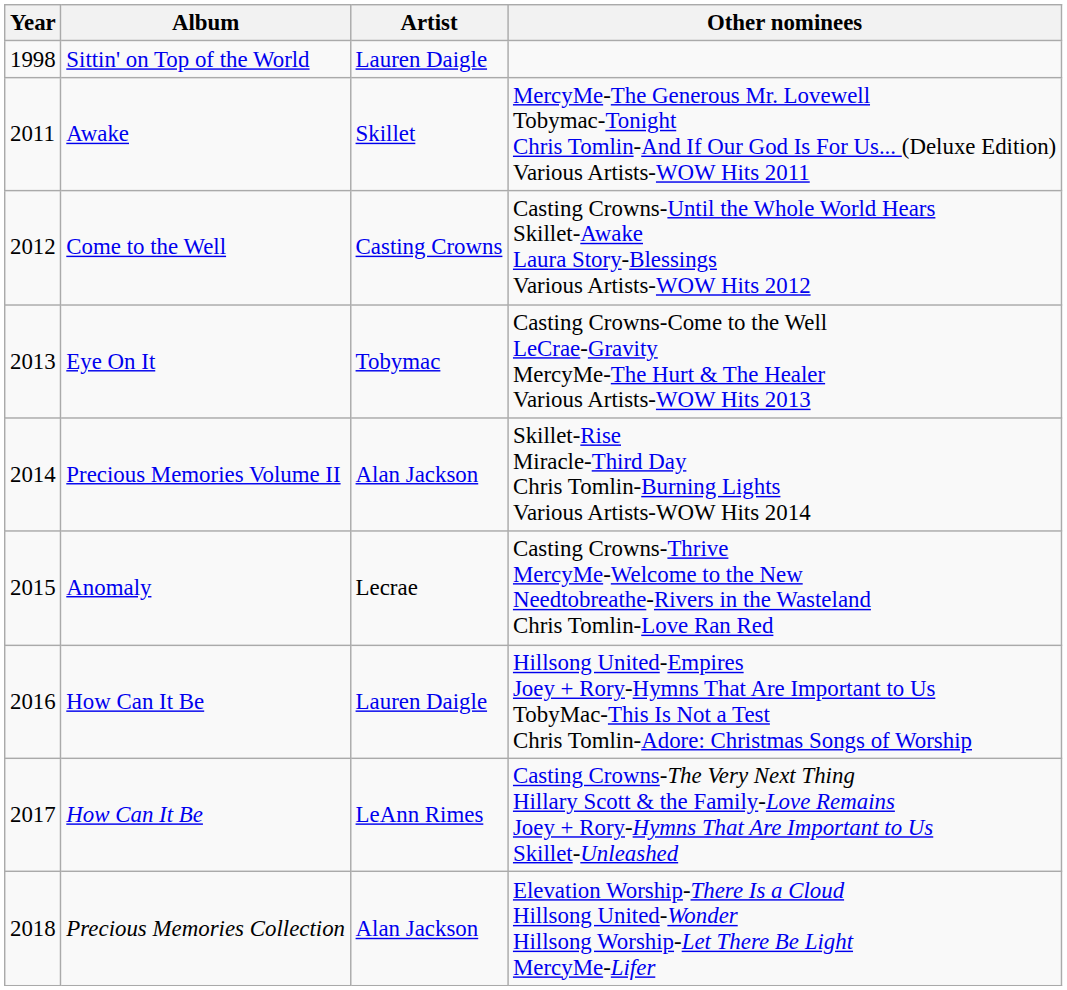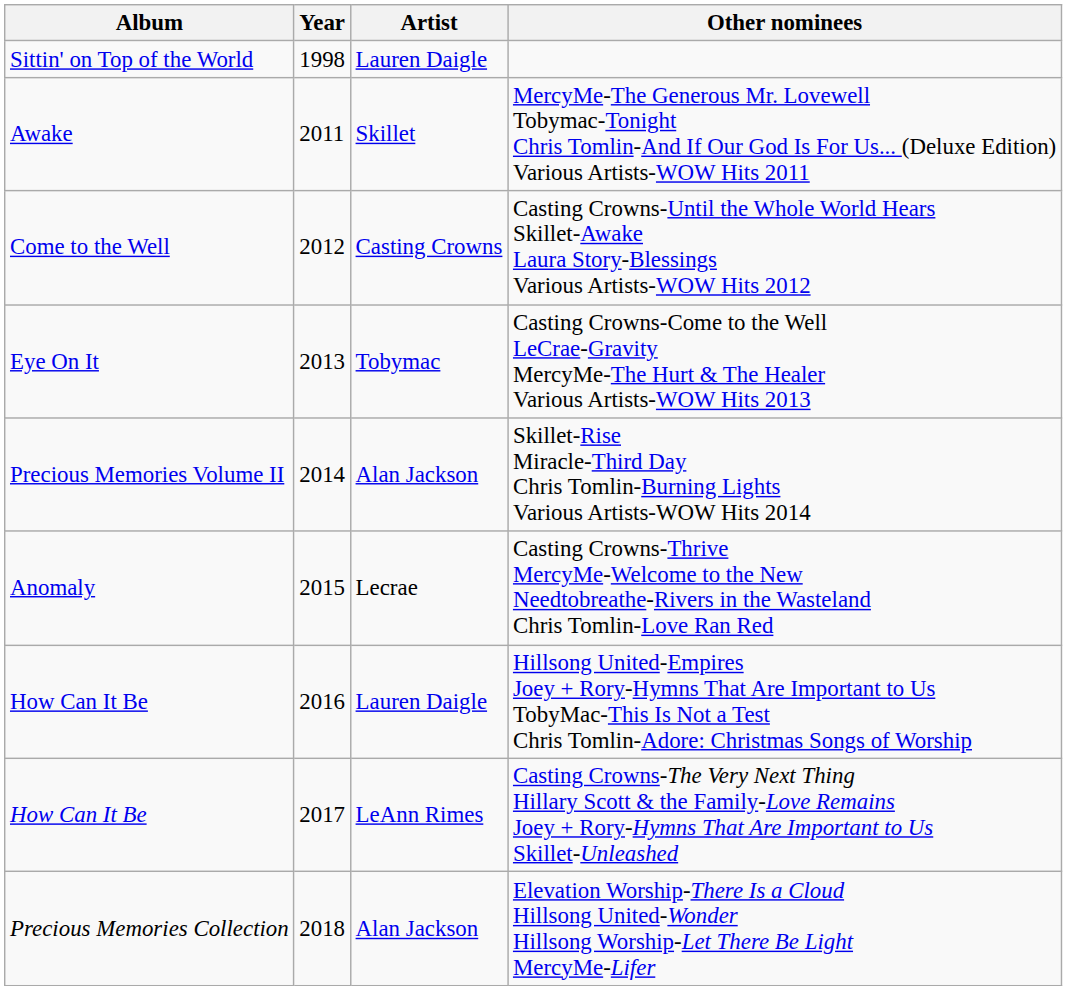columns swapped: (33, 22) <-> (206, 22)
